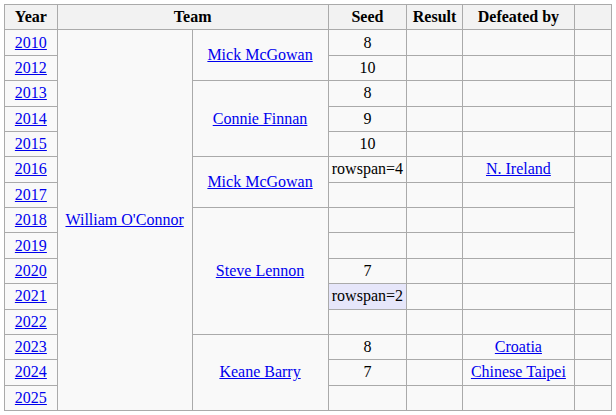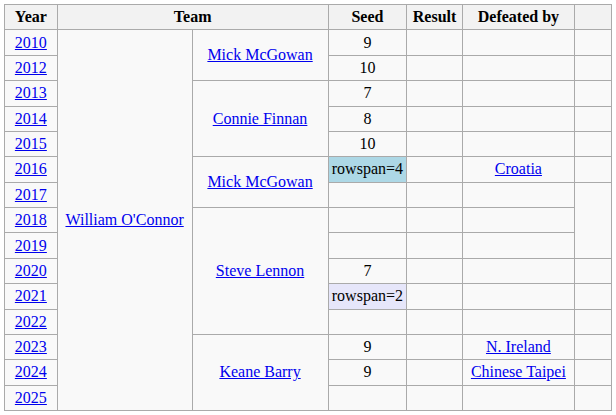(367, 42) 8 -> (367, 42) 9
(367, 93) 8 -> (367, 93) 7
(367, 118) 9 -> (367, 118) 8
(367, 169) no background -> (367, 169) lightblue background
(518, 169) N. Ireland -> (518, 169) Croatia
(367, 347) 8 -> (367, 347) 9
(518, 347) Croatia -> (518, 347) N. Ireland
(367, 372) 7 -> (367, 372) 9
